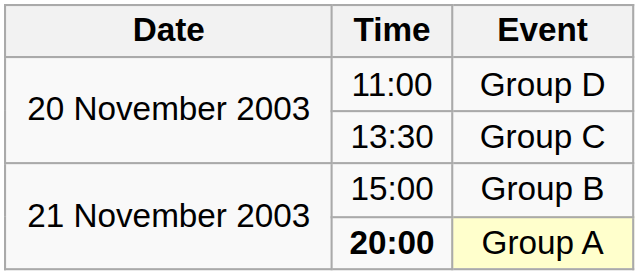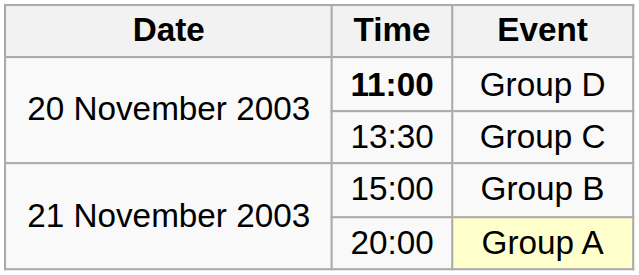(392, 83) normal -> (392, 83) bold
(392, 242) bold -> (392, 242) normal
